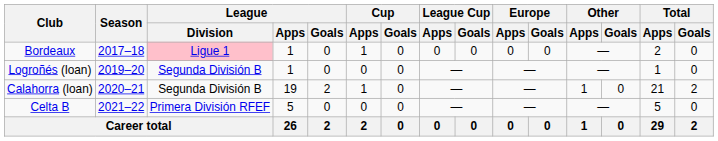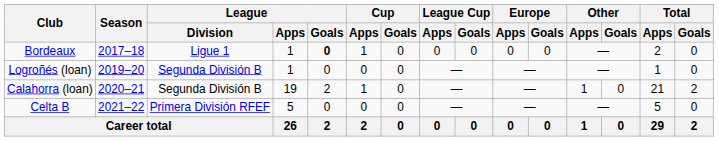(210, 51) pink background -> (210, 51) no background
(327, 51) normal -> (327, 51) bold
